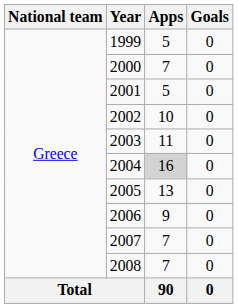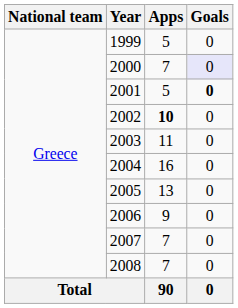(210, 66) no background -> (210, 66) lavender background
(210, 91) normal -> (210, 91) bold
(166, 116) normal -> (166, 116) bold
(166, 166) lightgrey background -> (166, 166) no background
